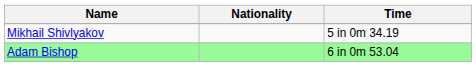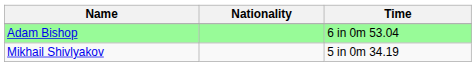rows swapped: (42, 52) <-> (55, 33)
